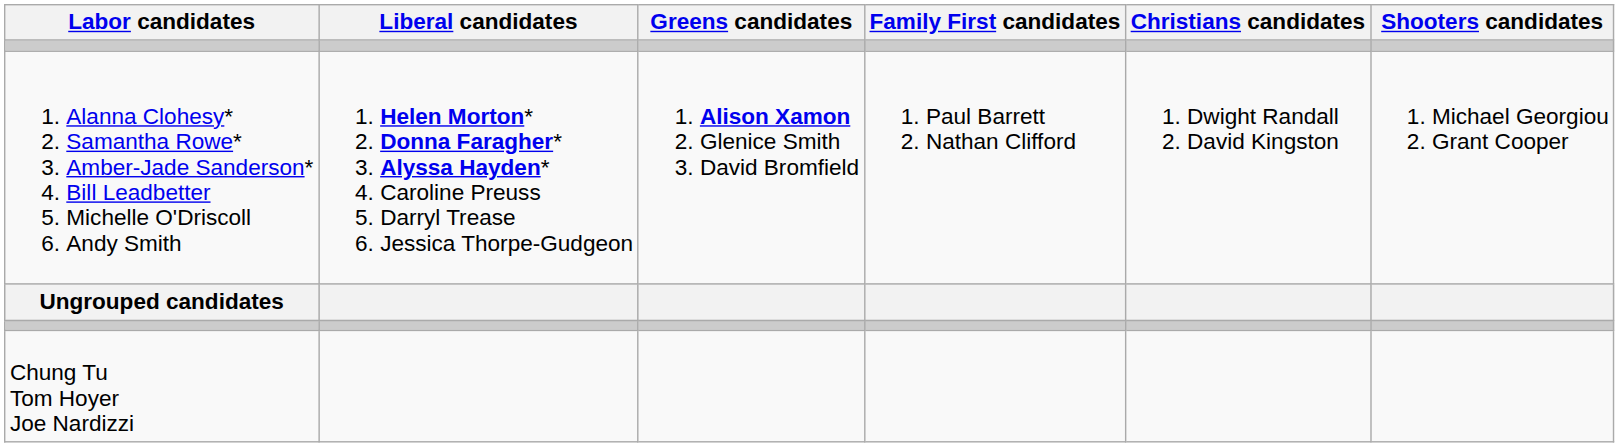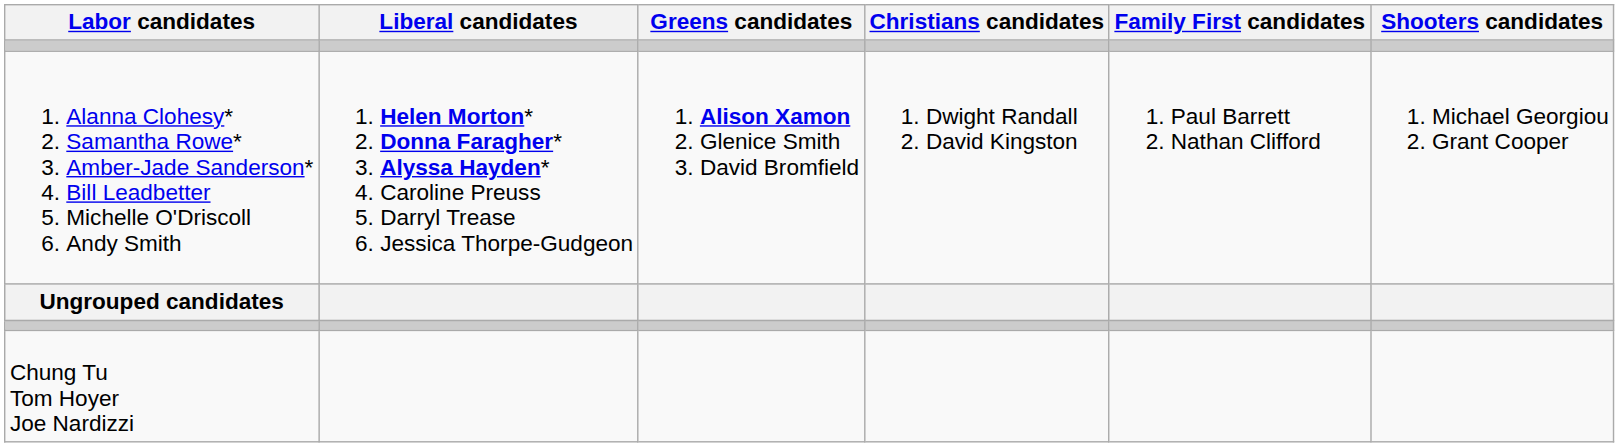columns swapped: (1248, 22) <-> (995, 22)
